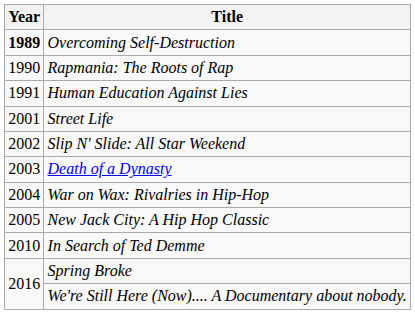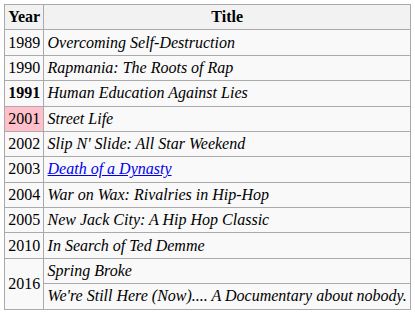(24, 42) bold -> (24, 42) normal
(24, 93) normal -> (24, 93) bold
(24, 118) no background -> (24, 118) pink background
